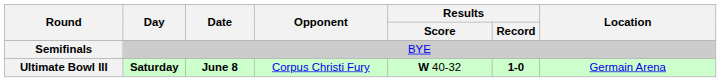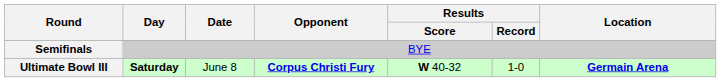(220, 67) bold -> (220, 67) normal
(321, 67) normal -> (321, 67) bold
(516, 67) bold -> (516, 67) normal
(628, 67) normal -> (628, 67) bold
